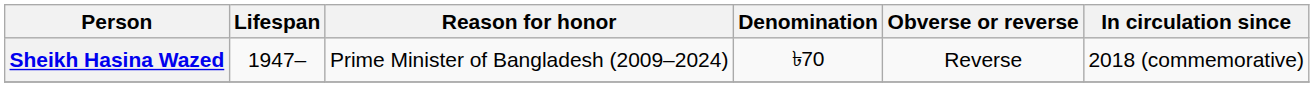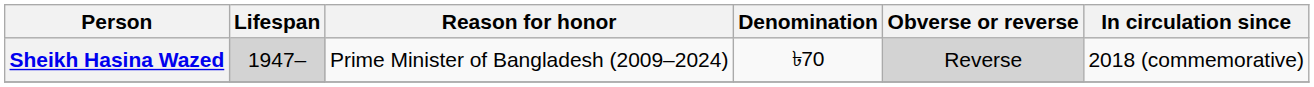(277, 60) no background -> (277, 60) lightgrey background
(983, 60) no background -> (983, 60) lightgrey background
